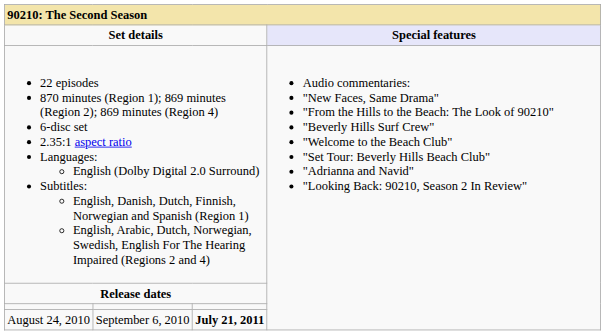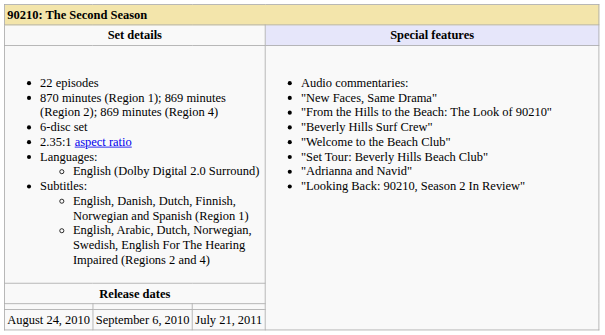(230, 319) bold -> (229, 319) normal
